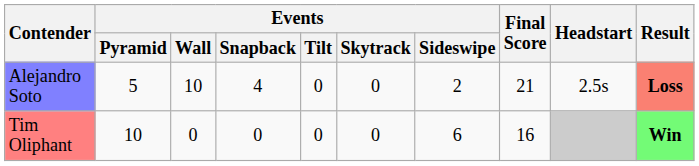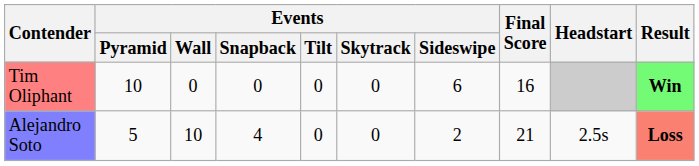rows swapped: (40, 135) <-> (45, 86)
